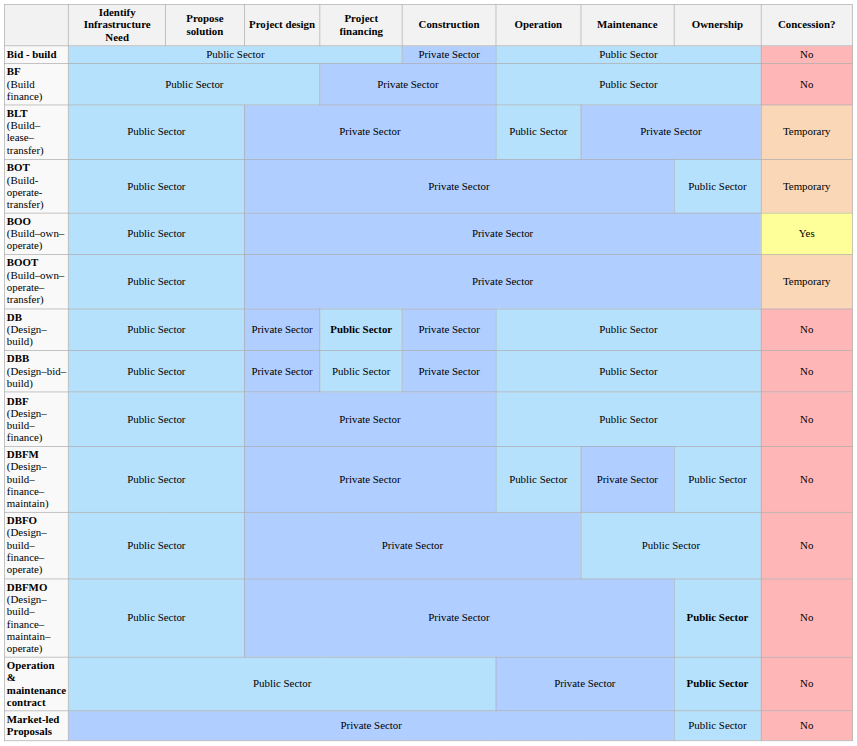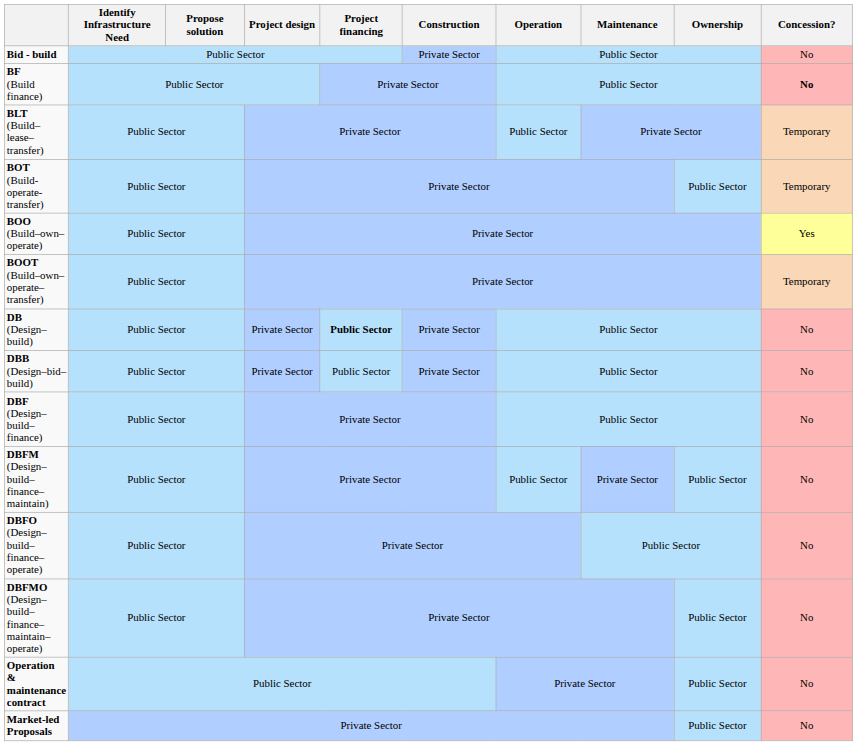(807, 84) normal -> (807, 84) bold
(717, 617) bold -> (717, 617) normal
(717, 684) bold -> (717, 684) normal
